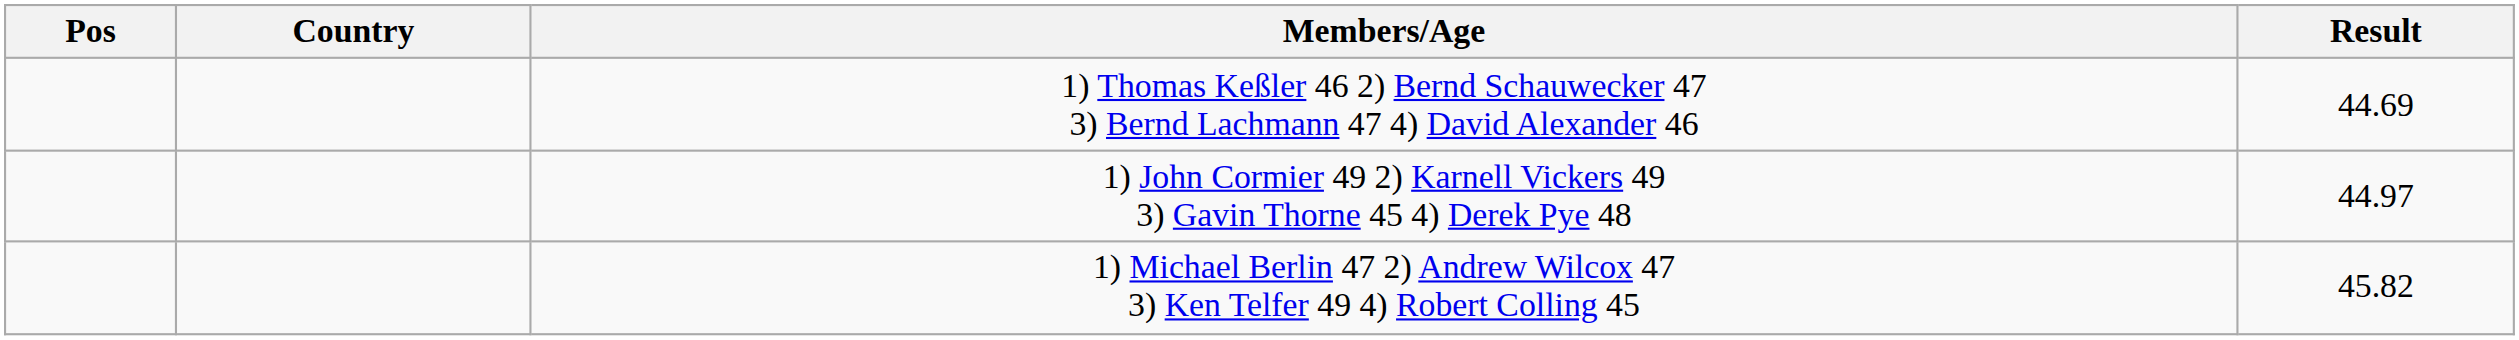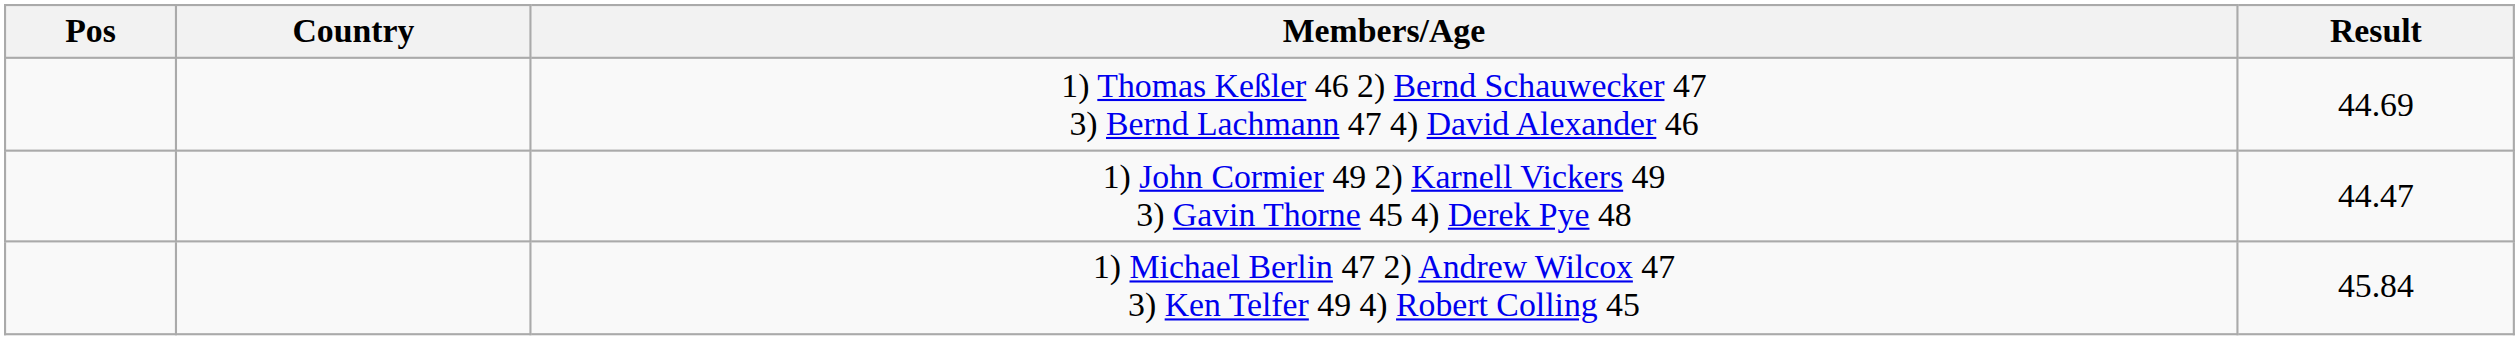(2376, 195) 44.97 -> (2376, 195) 44.47
(2376, 286) 45.82 -> (2376, 286) 45.84
